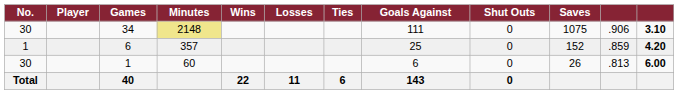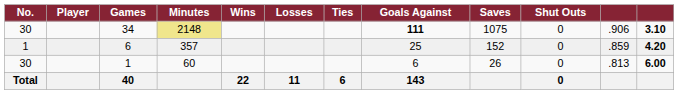columns swapped: (575, 13) <-> (510, 13)
(415, 30) normal -> (415, 30) bold
